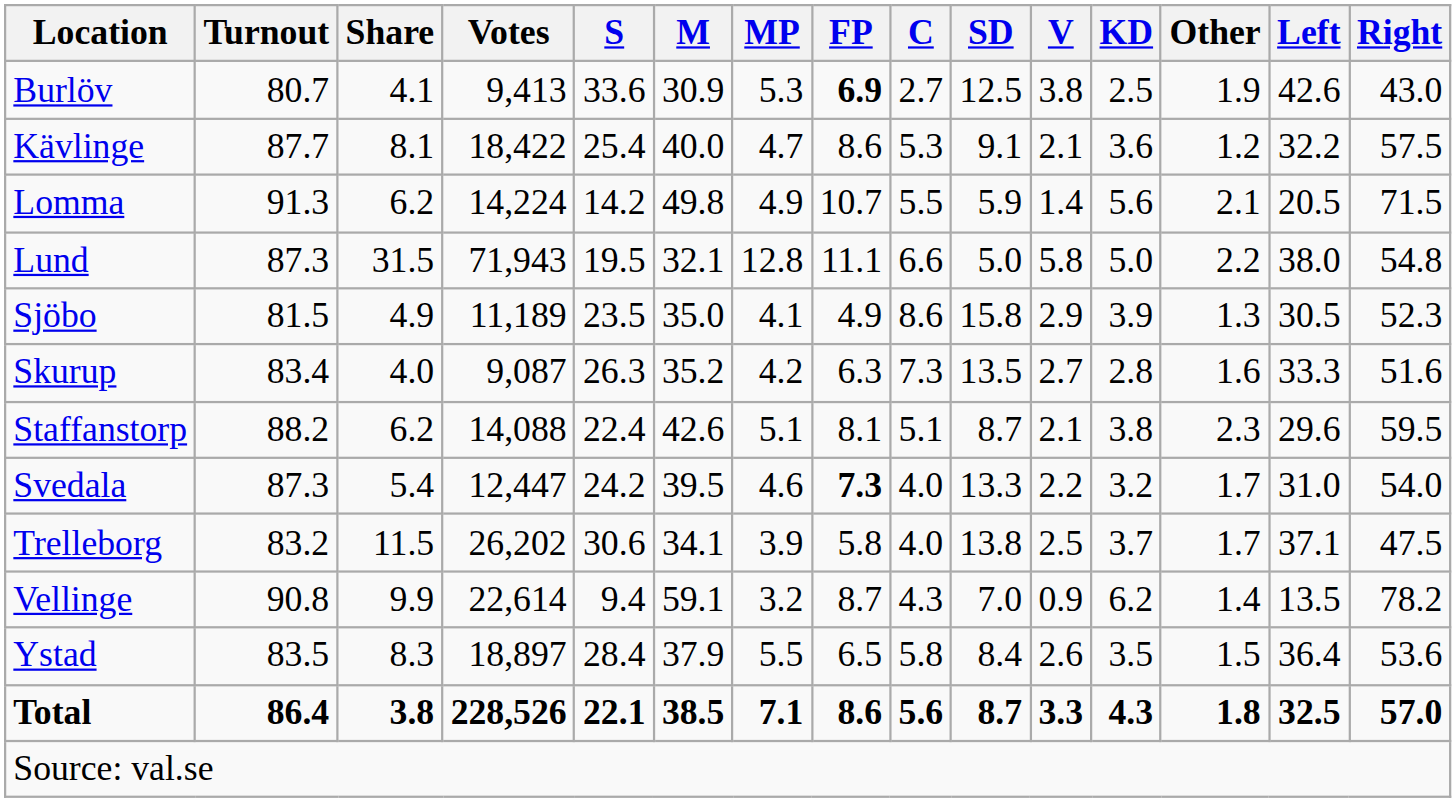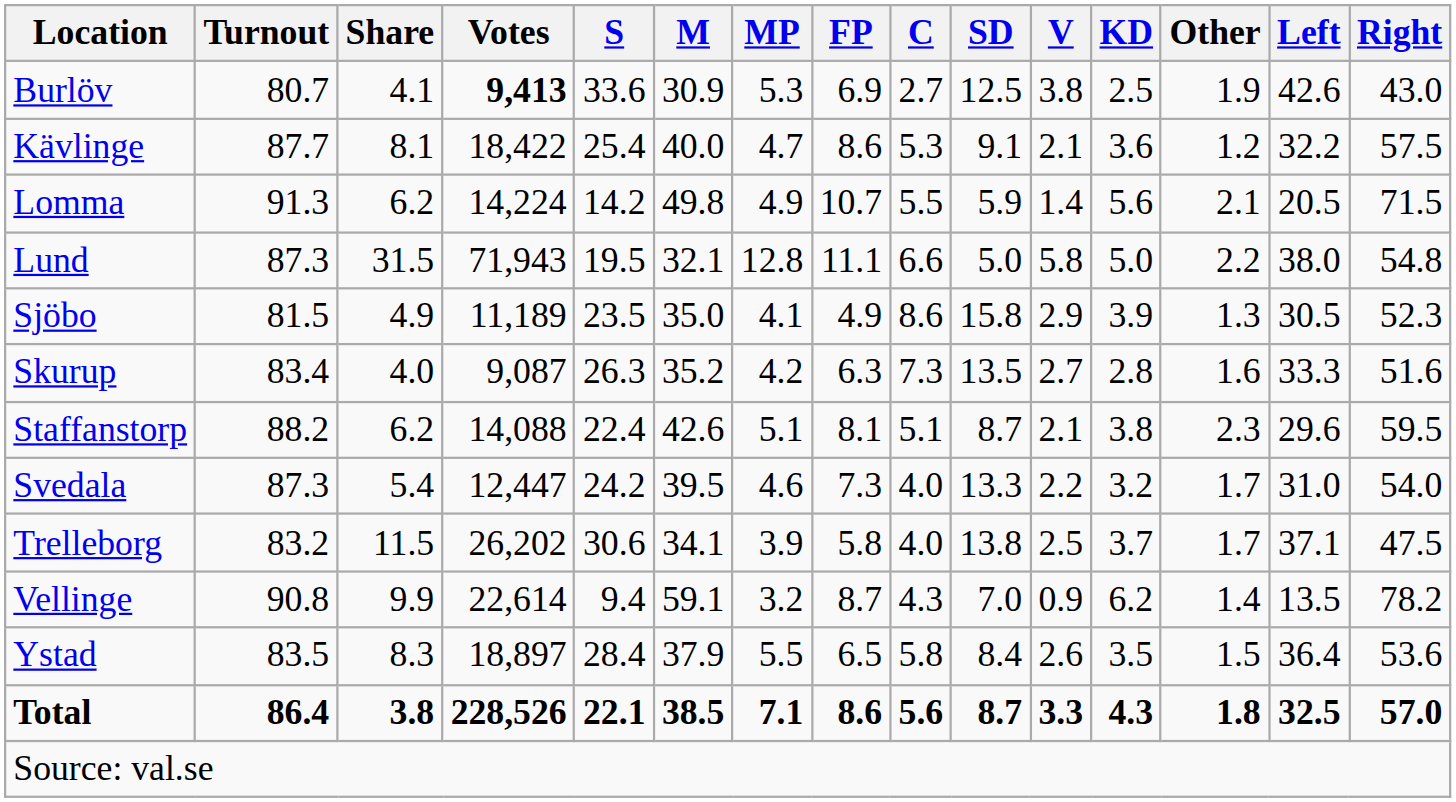(526, 89) normal -> (526, 89) bold
(860, 89) bold -> (860, 89) normal
(860, 485) bold -> (860, 485) normal
